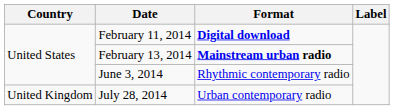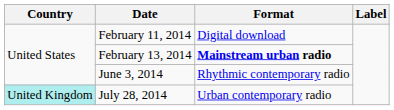(243, 34) bold -> (241, 34) normal
(50, 94) no background -> (50, 94) paleturquoise background
